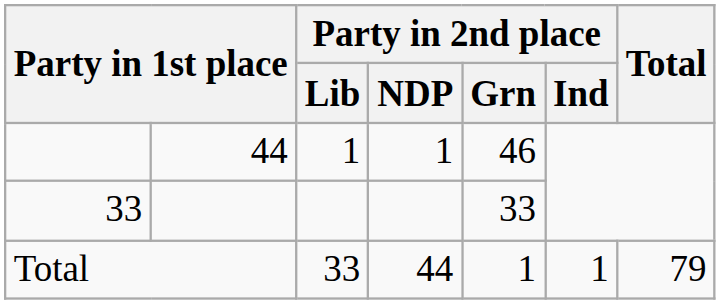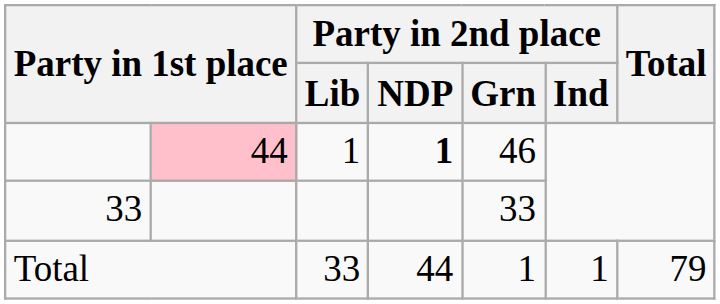(269, 151) no background -> (269, 151) pink background
(444, 151) normal -> (444, 151) bold
